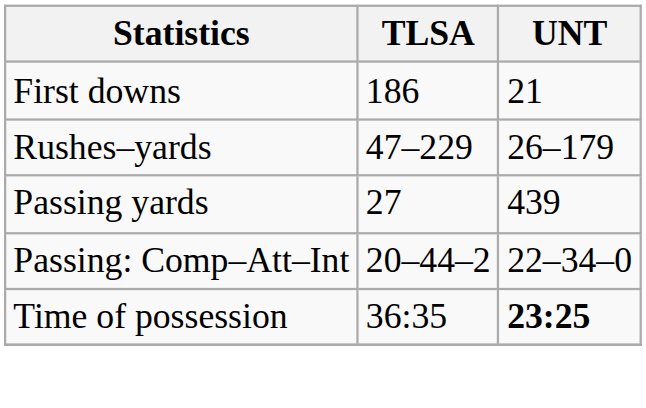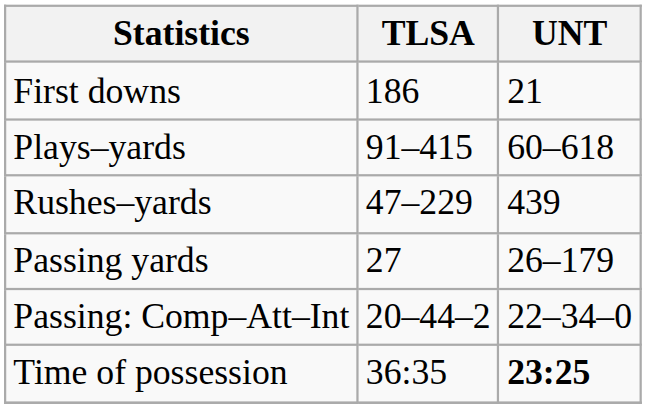+ row: (100, 146)
(561, 146) 26–179 -> (534, 203) 439
(534, 203) 439 -> (561, 259) 26–179
